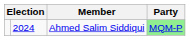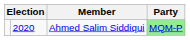(24, 27) 2024 -> (24, 27) 2020
